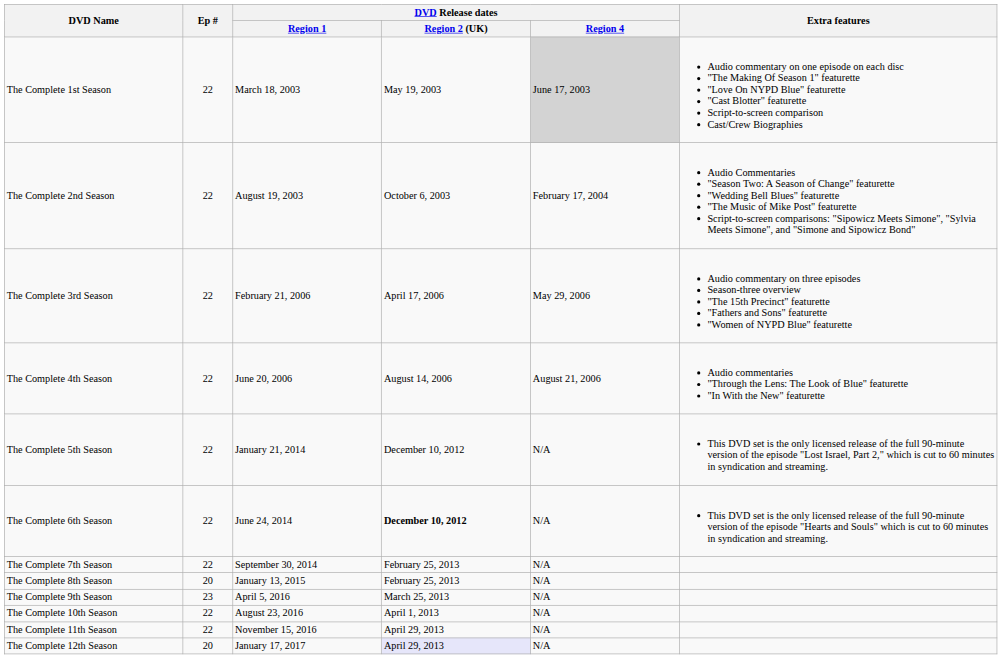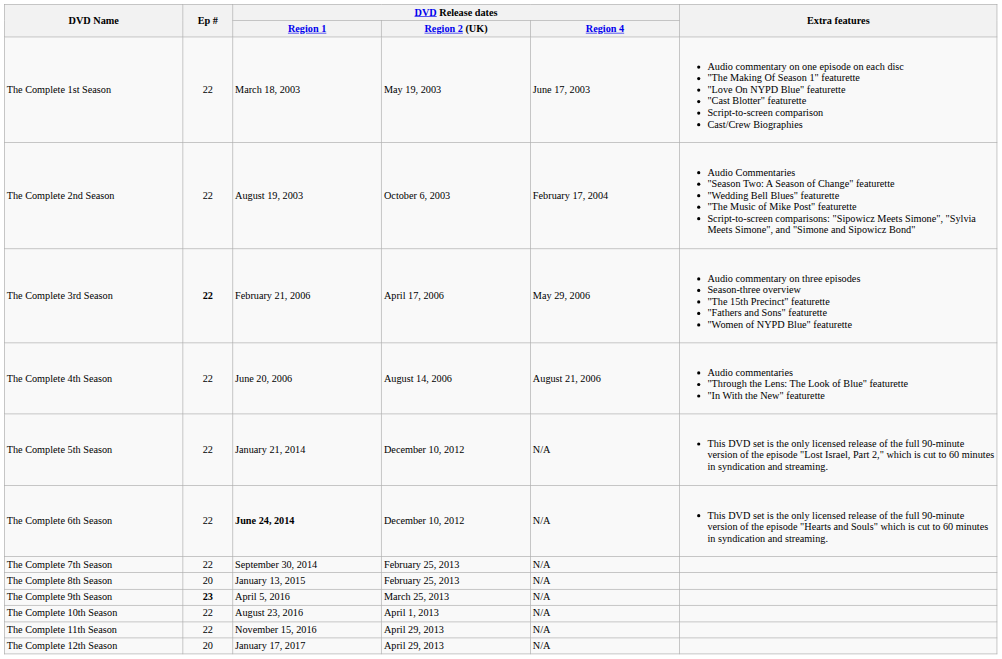(561, 89) lightgrey background -> (561, 89) no background
(208, 295) normal -> (208, 295) bold
(264, 521) normal -> (265, 521) bold
(425, 521) bold -> (424, 521) normal
(208, 597) normal -> (208, 597) bold
(414, 646) lavender background -> (414, 646) no background
